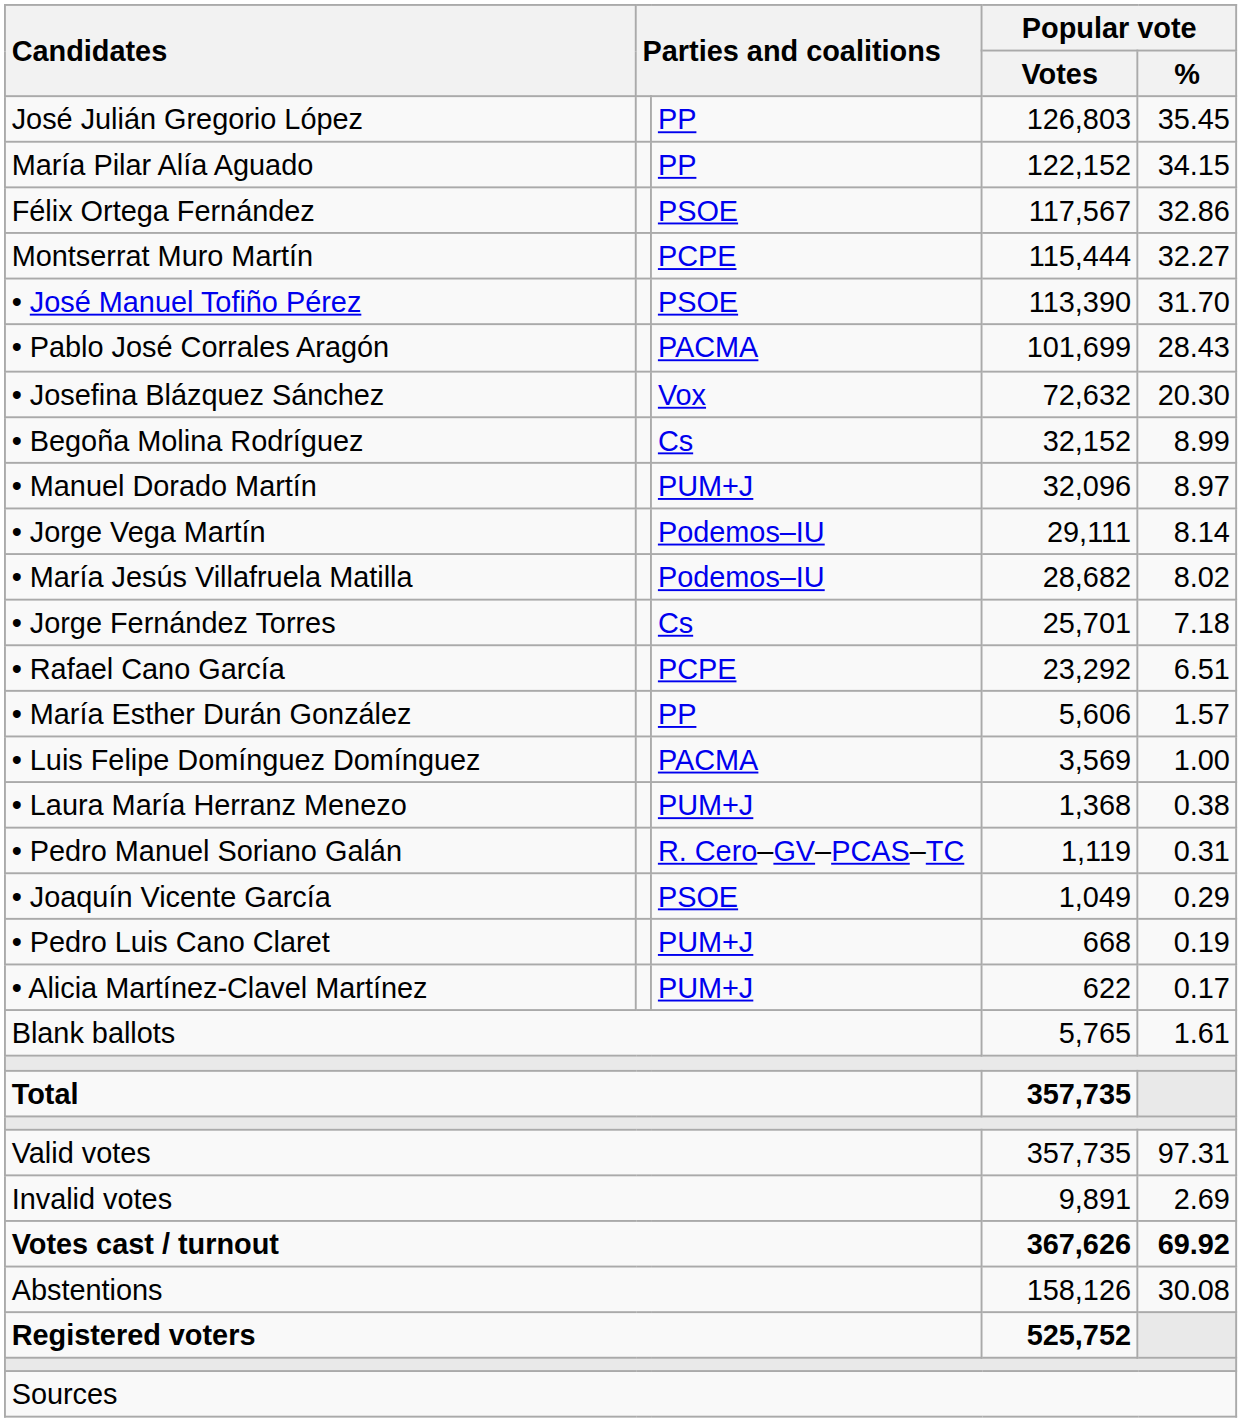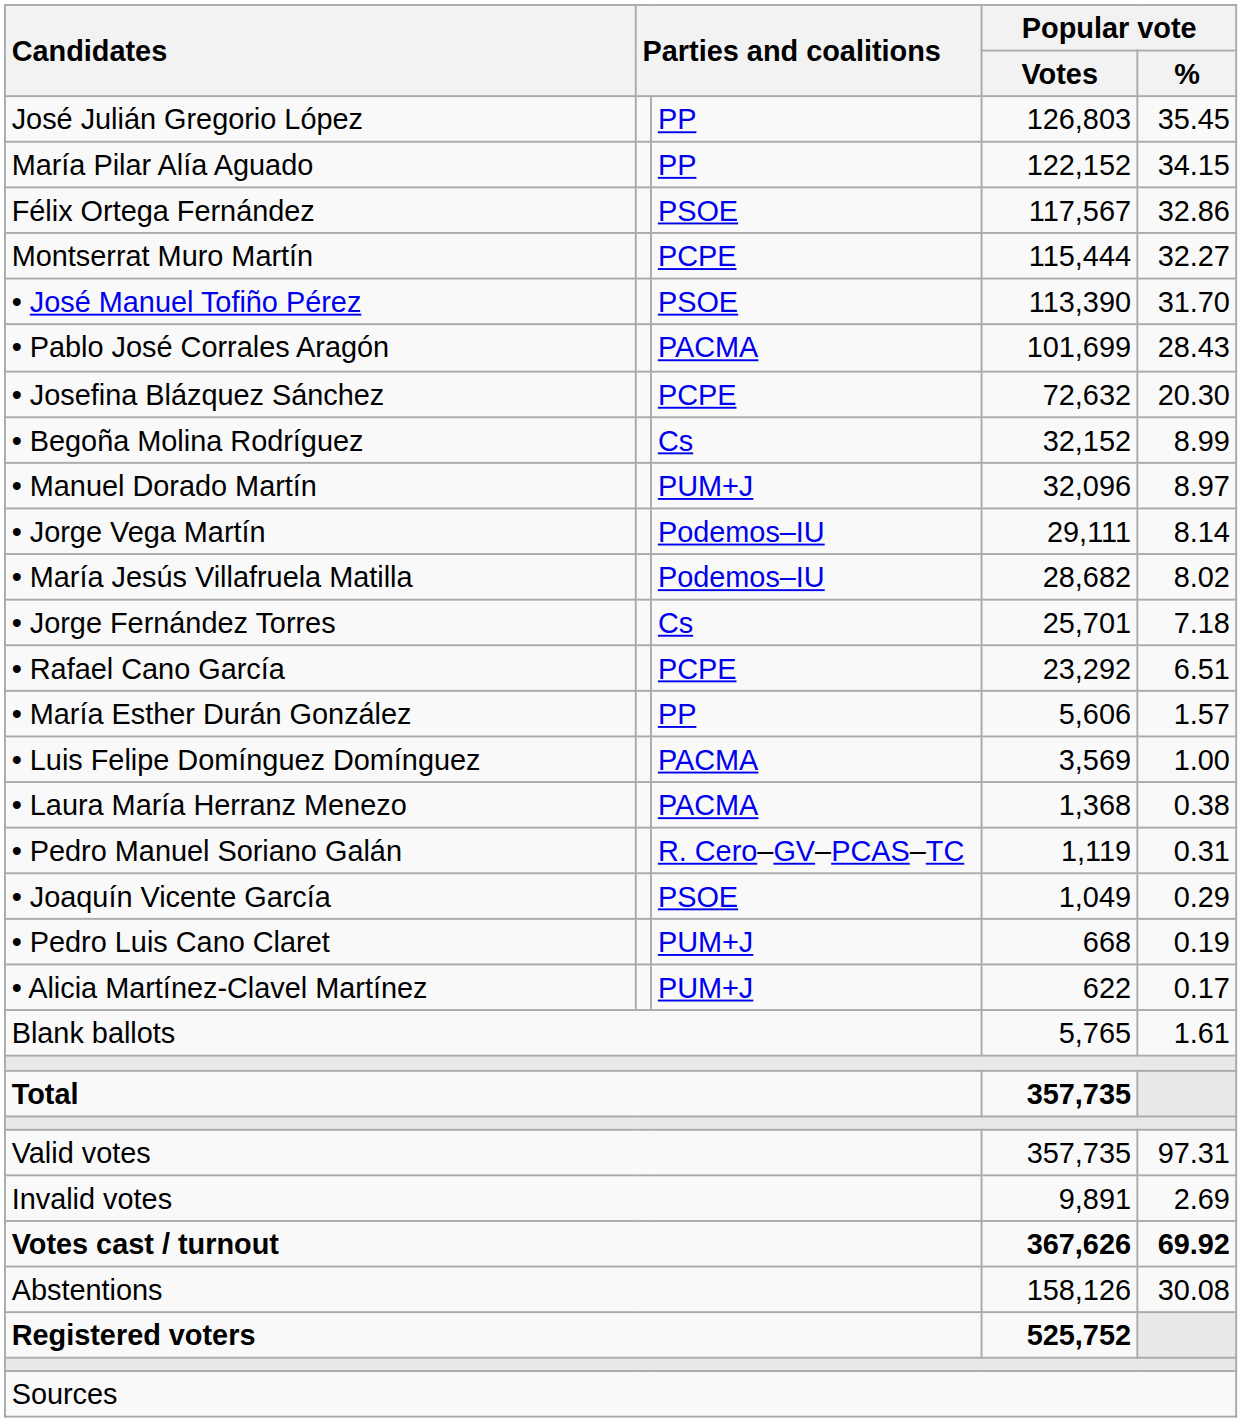(682, 394) Vox -> (697, 394) PCPE
(706, 805) PUM+J -> (708, 805) PACMA
